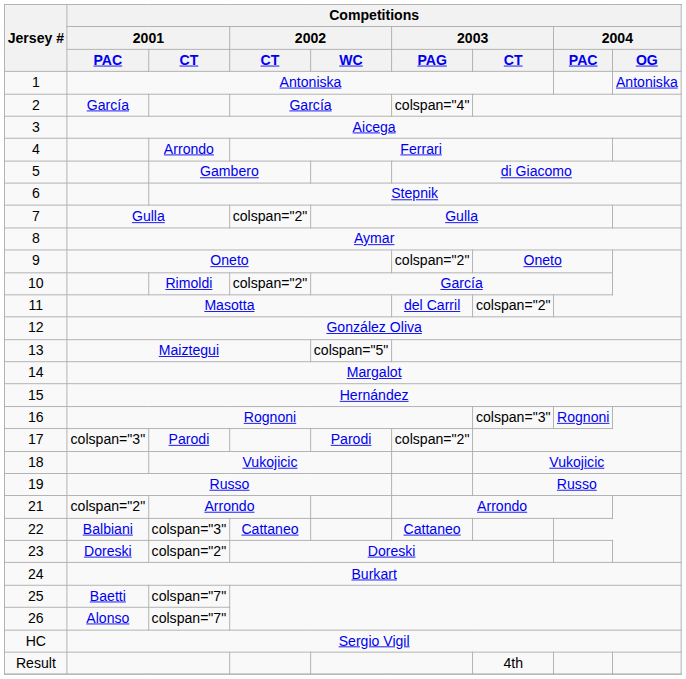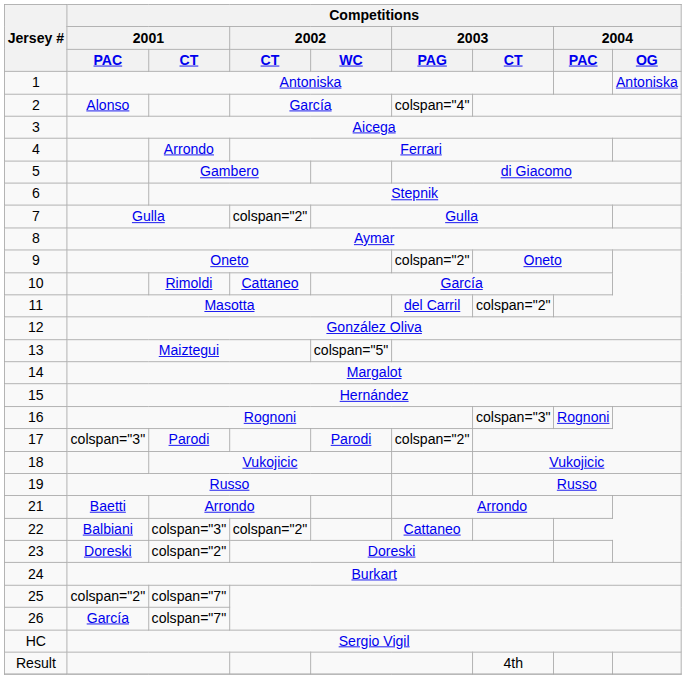(108, 104) García -> (108, 104) Alonso
(270, 283) colspan="2" -> (270, 283) Cattaneo
(108, 506) colspan="2" -> (108, 506) Baetti
(270, 529) Cattaneo -> (270, 529) colspan="2"
(108, 596) Baetti -> (108, 596) colspan="2"
(108, 618) Alonso -> (108, 618) García
